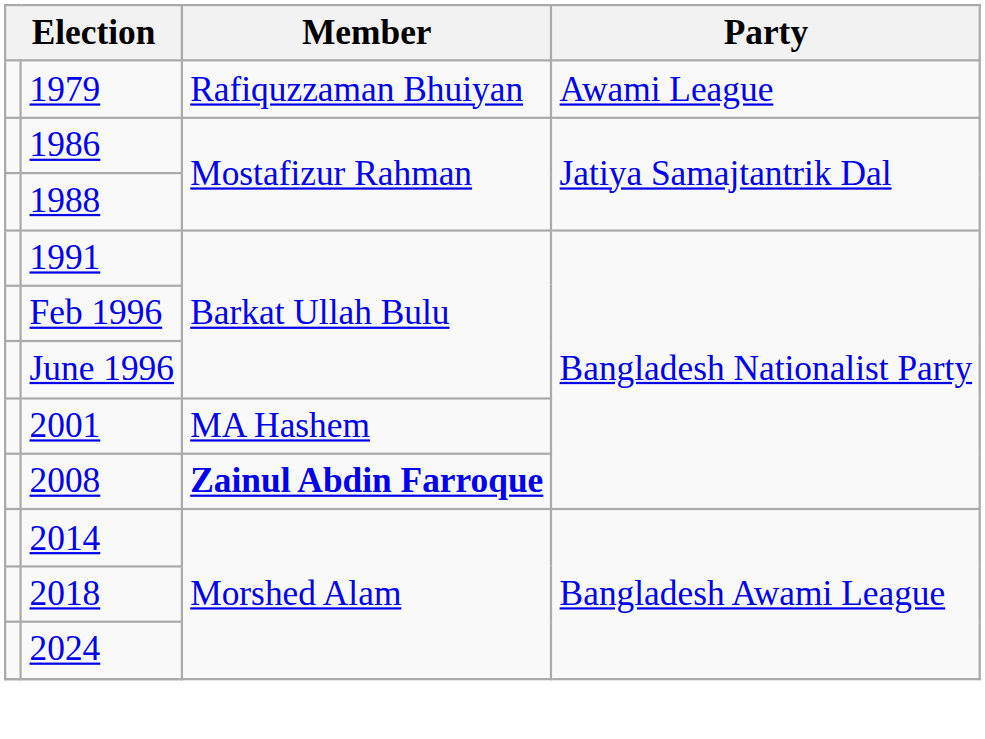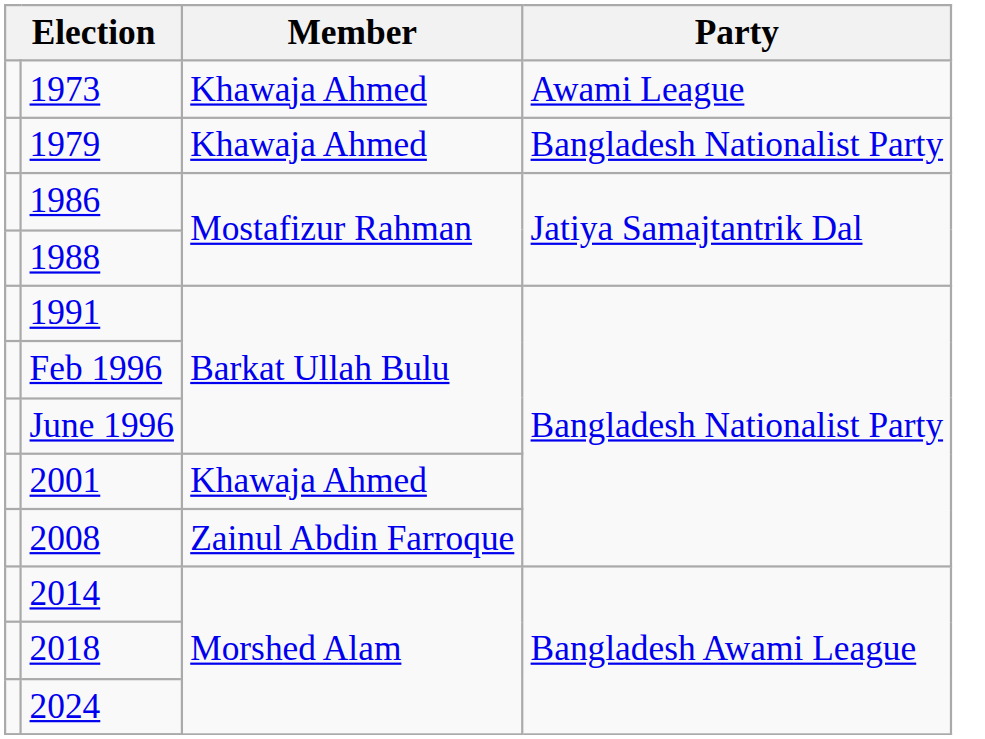+ row: (65, 88)
(357, 88) Rafiquzzaman Bhuiyan -> (309, 144) Khawaja Ahmed
(666, 88) Awami League -> (737, 144) Bangladesh Nationalist Party
(280, 425) MA Hashem -> (309, 481) Khawaja Ahmed
(367, 481) bold -> (352, 537) normal
